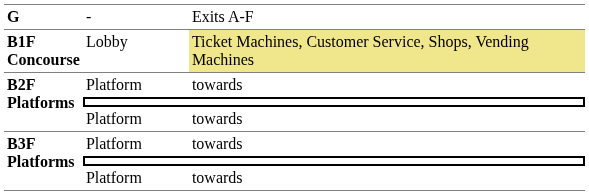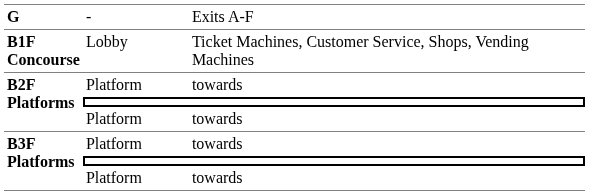(360, 50) khaki background -> (360, 50) no background
